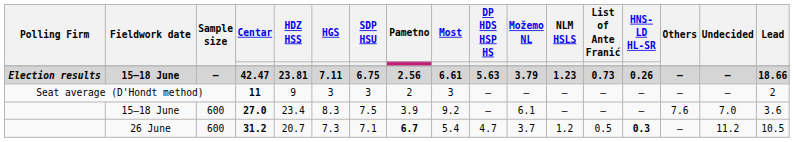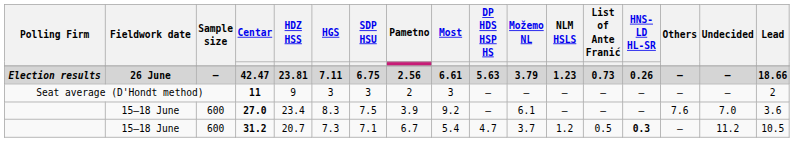(150, 75) 15–18 June -> (150, 75) 26 June
(150, 128) 26 June -> (150, 128) 15–18 June
(409, 128) bold -> (409, 128) normal
